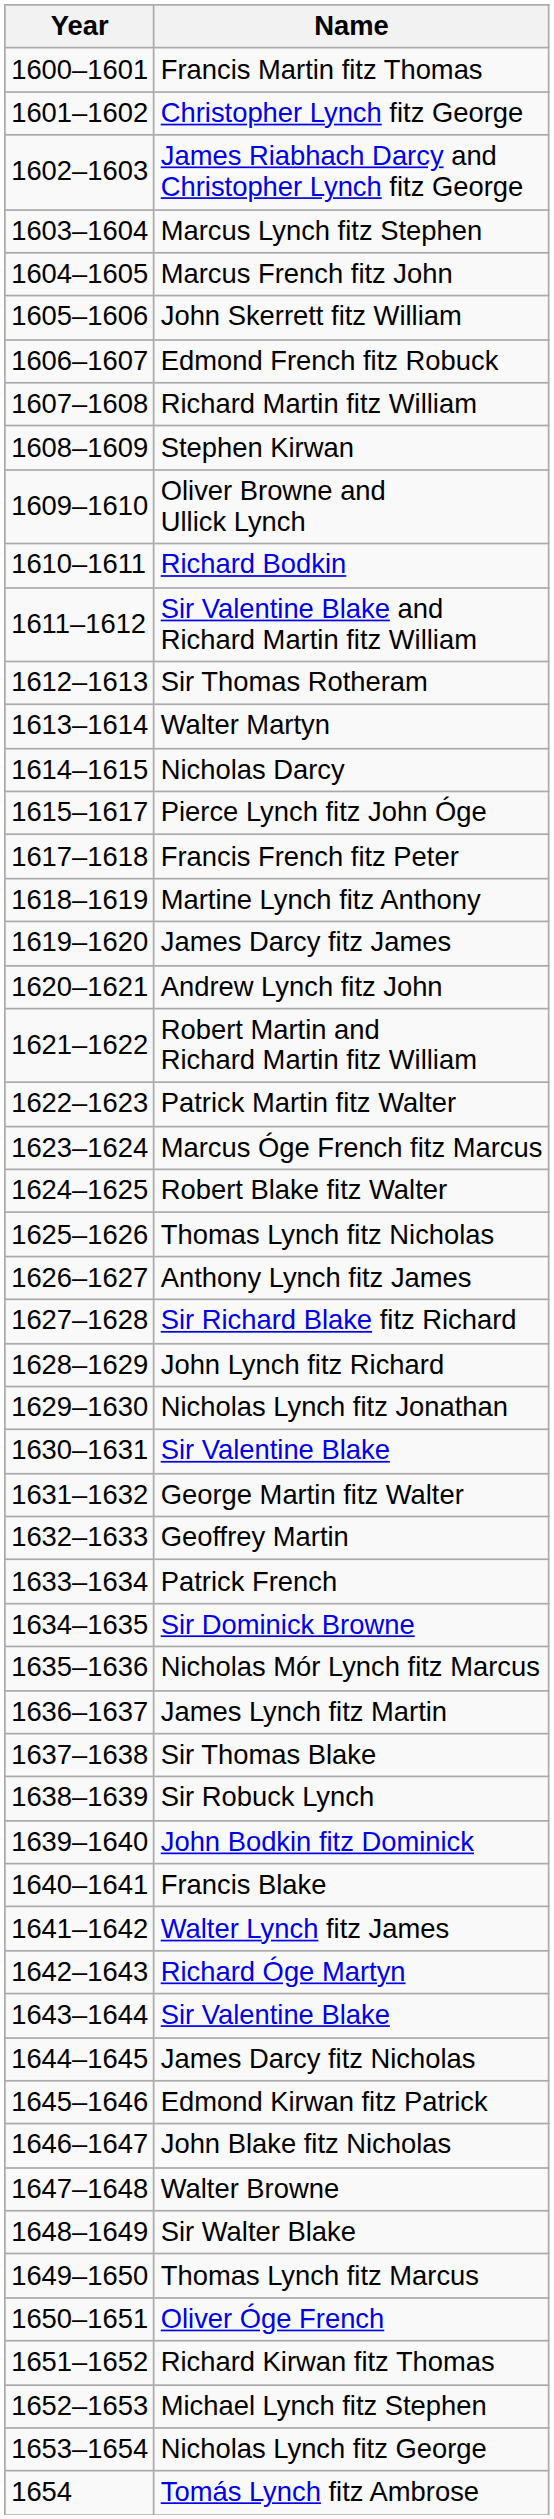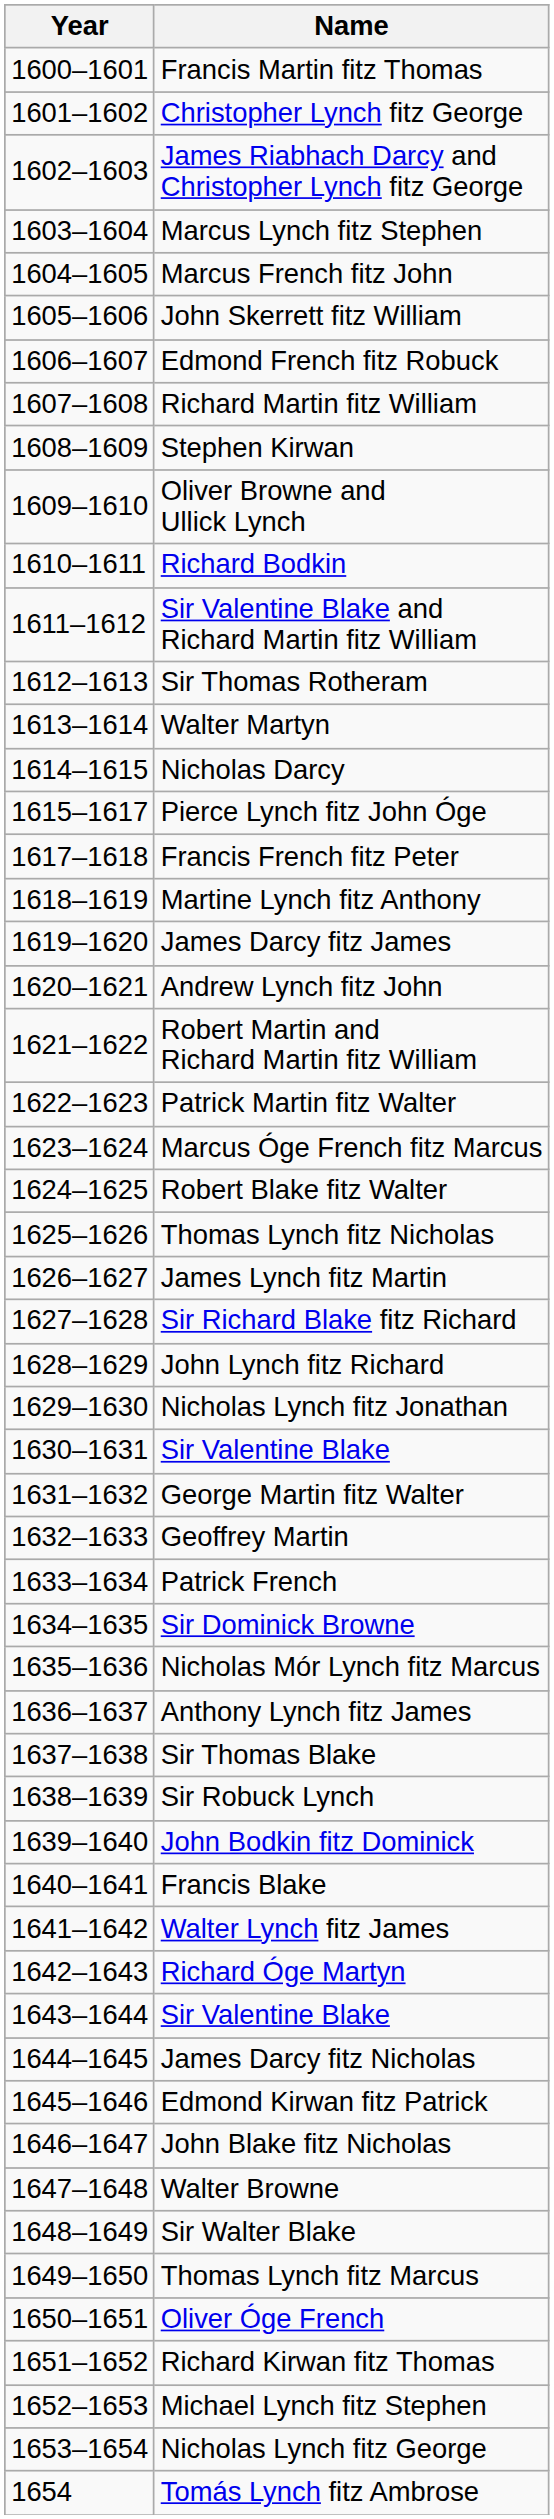(316, 1277) Anthony Lynch fitz James -> (304, 1277) James Lynch fitz Martin
(304, 1711) James Lynch fitz Martin -> (316, 1711) Anthony Lynch fitz James
